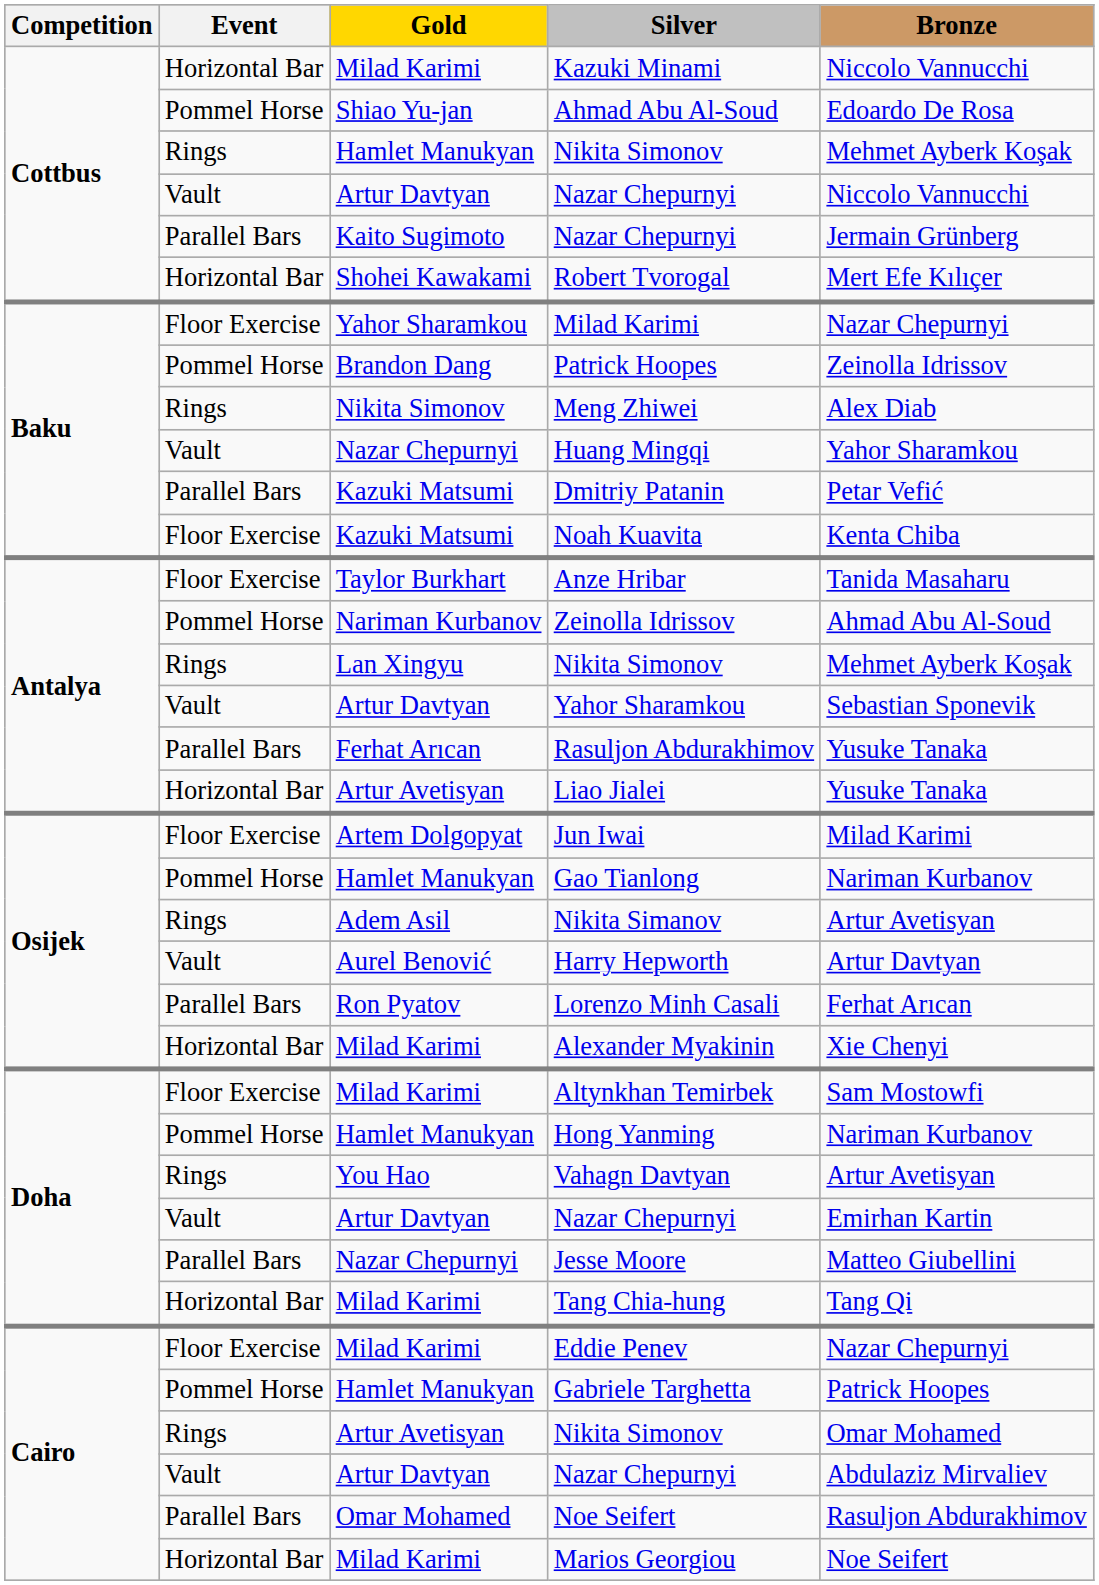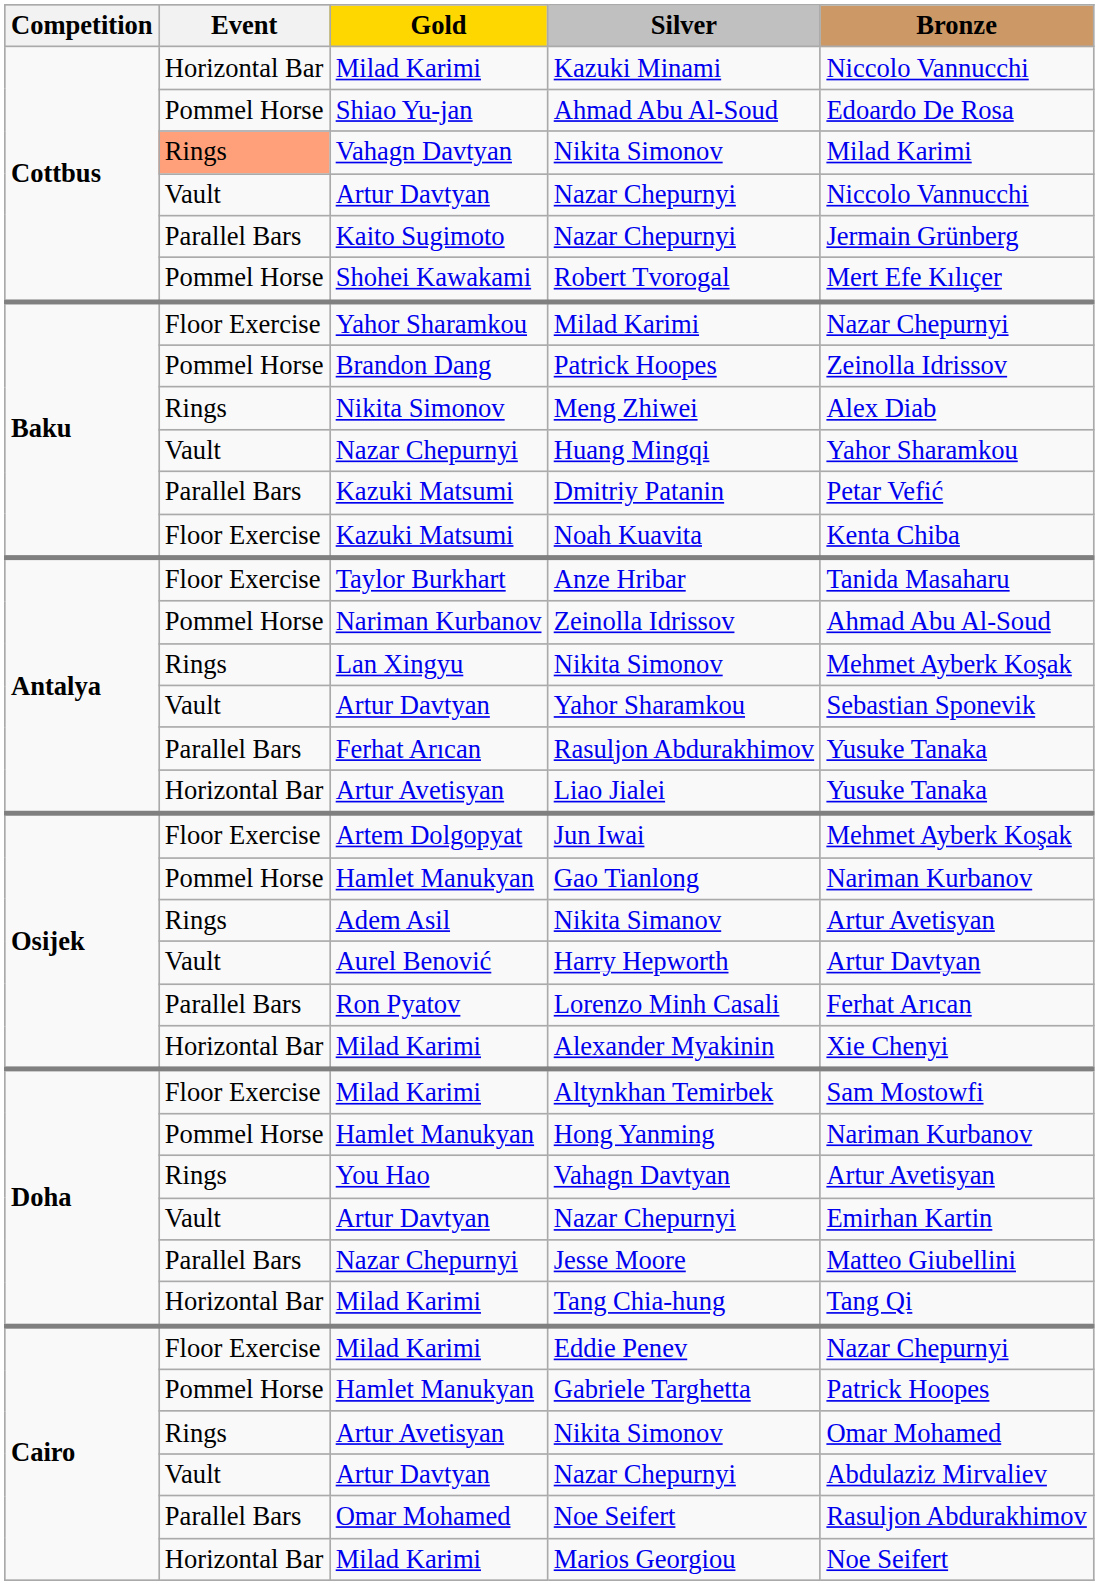(196, 151) no background -> (196, 151) lightsalmon background
(435, 151) Hamlet Manukyan -> (424, 151) Vahagn Davtyan
(949, 151) Mehmet Ayberk Koşak -> (899, 151) Milad Karimi
(244, 278) Horizontal Bar -> (244, 278) Pommel Horse
(899, 835) Milad Karimi -> (949, 835) Mehmet Ayberk Koşak
